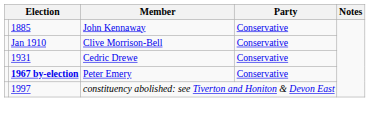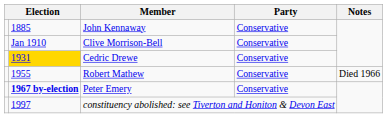(21, 58) no background -> (21, 58) gold background
+ row: (114, 74)
